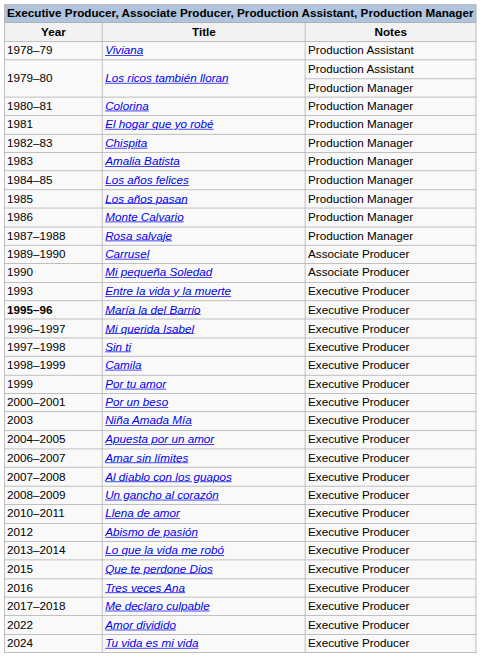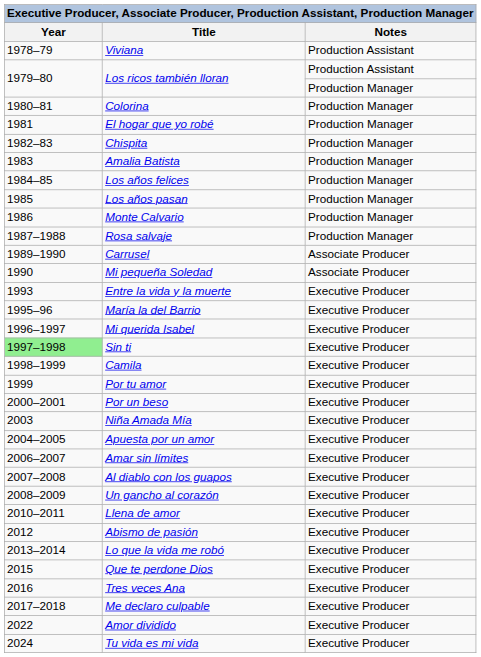(30, 310) bold -> (30, 310) normal
(36, 347) no background -> (36, 347) lightgreen background
